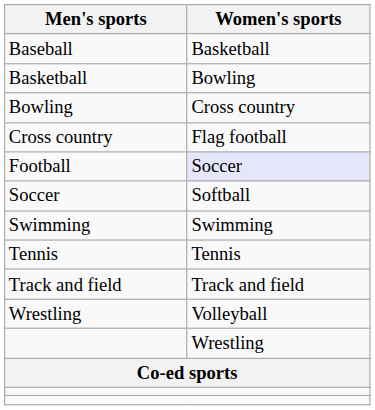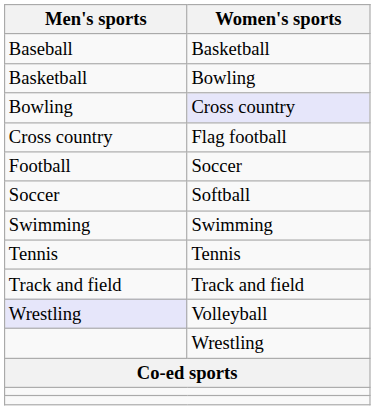(243, 107) no background -> (243, 107) lavender background
(217, 166) lavender background -> (217, 166) no background
(45, 313) no background -> (45, 313) lavender background
